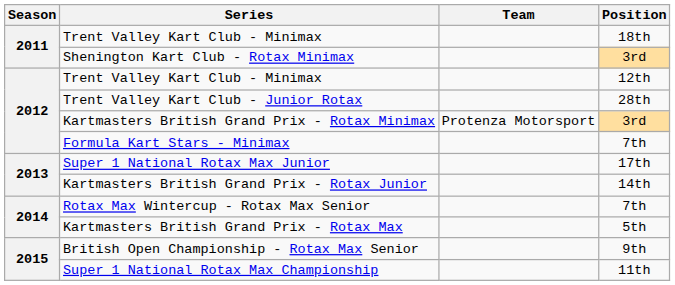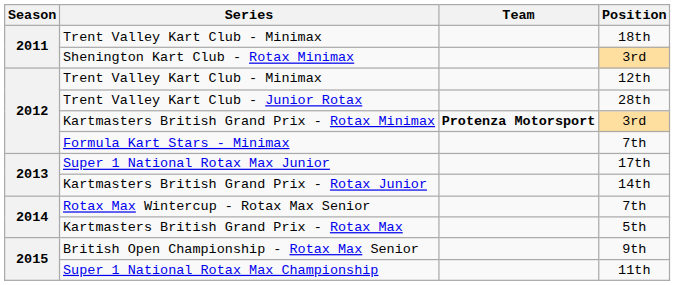(519, 121) normal -> (519, 121) bold
